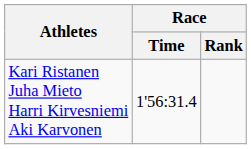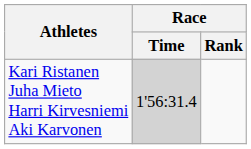(166, 101) no background -> (166, 101) lightgrey background
